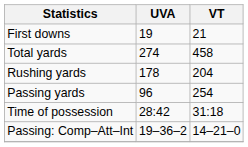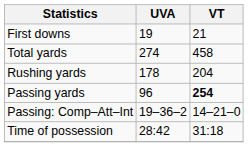(203, 92) normal -> (203, 92) bold
rows swapped: (70, 131) <-> (60, 112)
